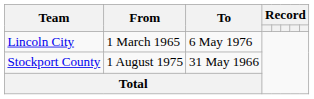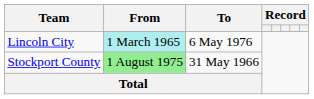(143, 41) no background -> (143, 41) paleturquoise background
(145, 62) no background -> (145, 62) lightgreen background
